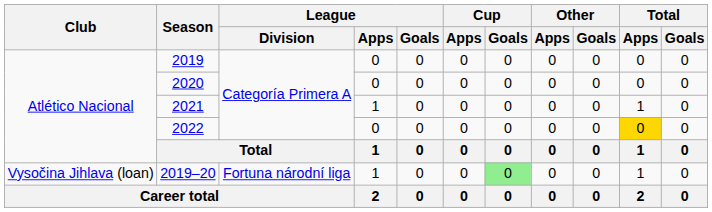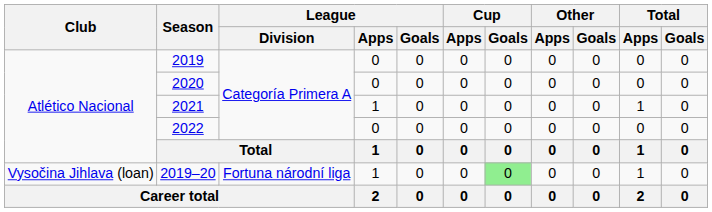(640, 128) gold background -> (640, 128) no background
